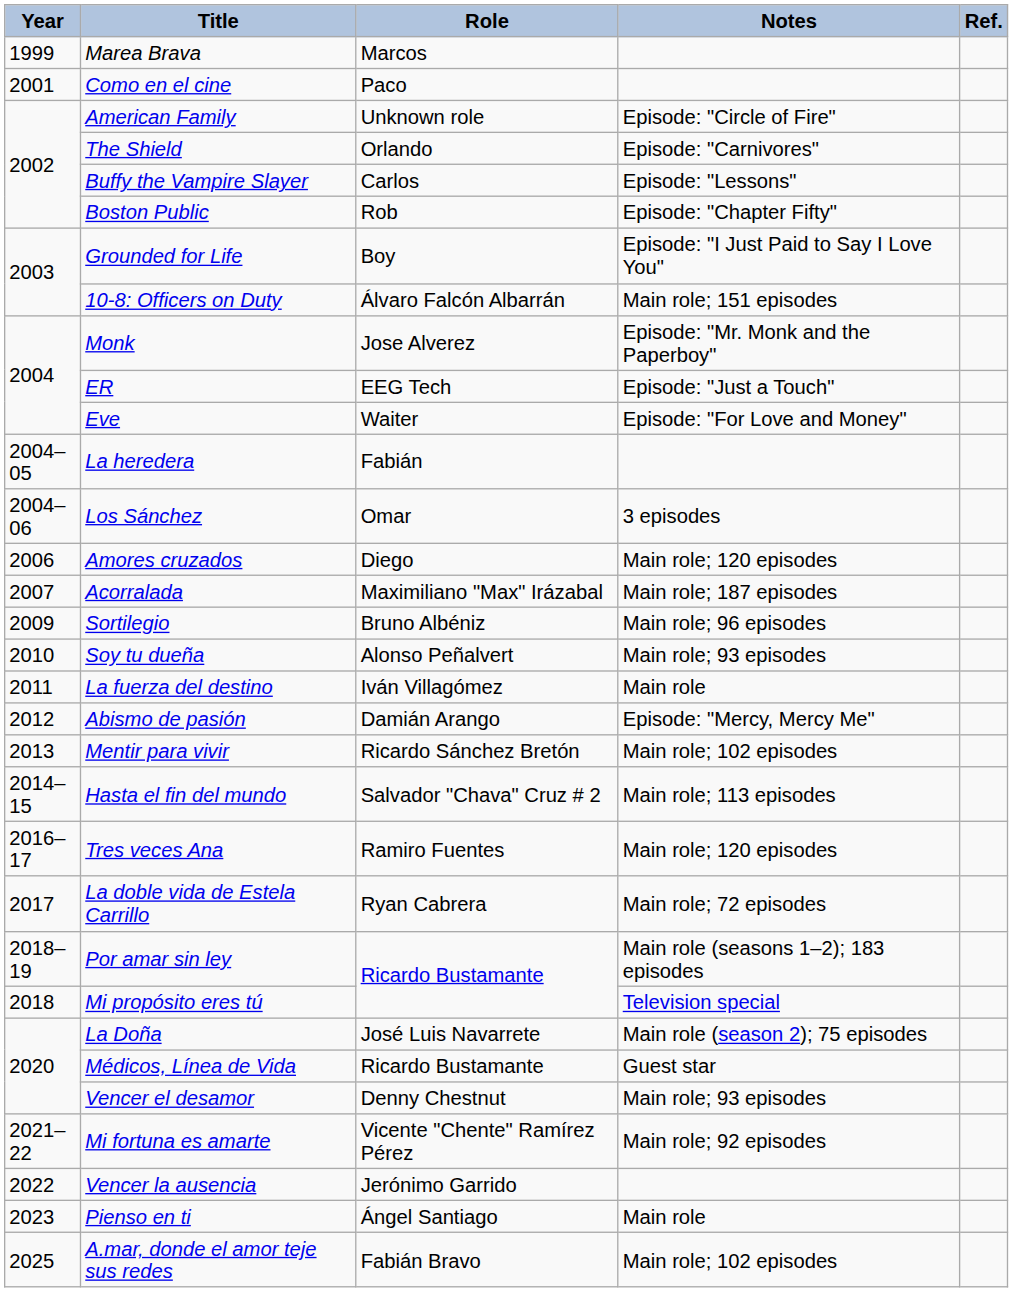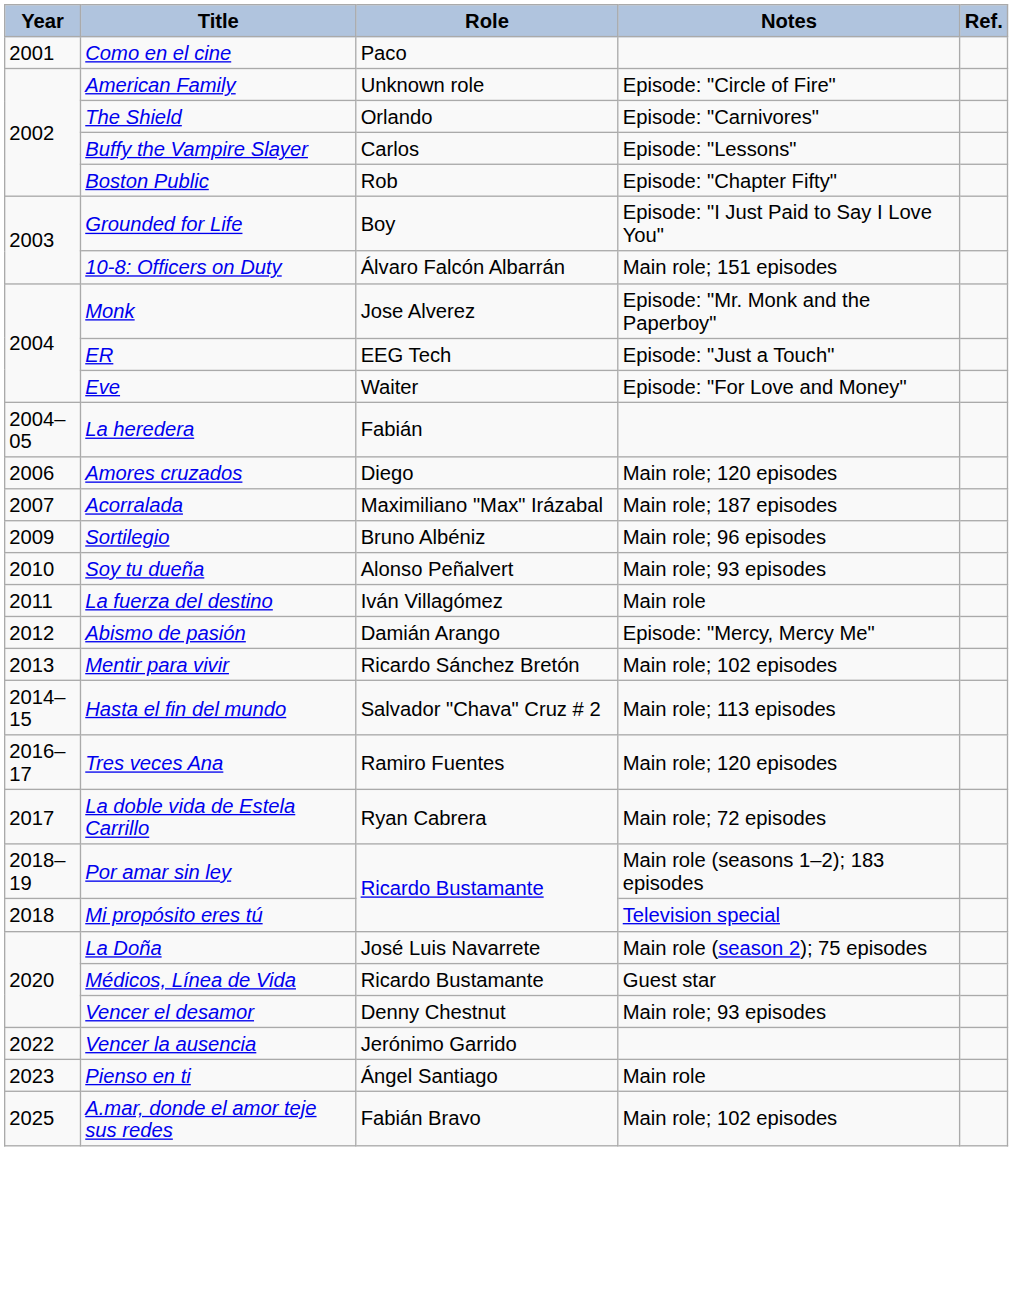- row: (143, 53)
- row: (144, 516)
- row: (178, 1141)
